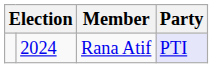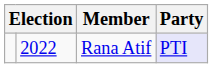(38, 47) 2024 -> (38, 47) 2022
